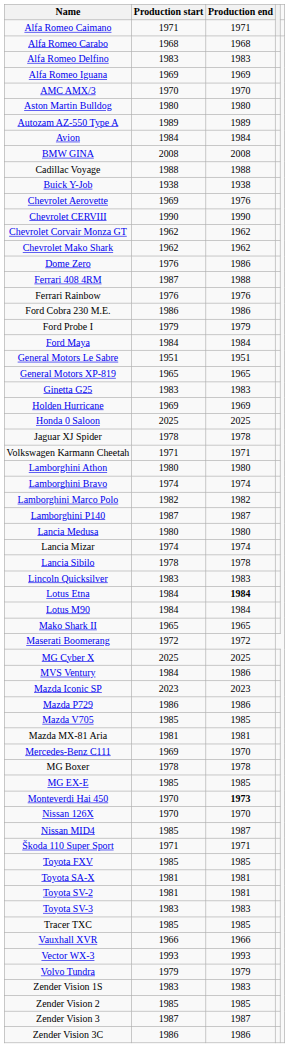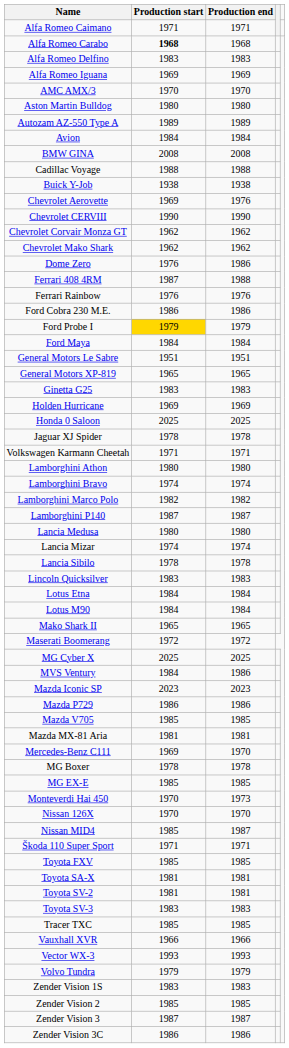(169, 43) normal -> (169, 43) bold
(169, 327) no background -> (169, 327) gold background
(241, 594) bold -> (241, 594) normal
(241, 798) bold -> (241, 798) normal
